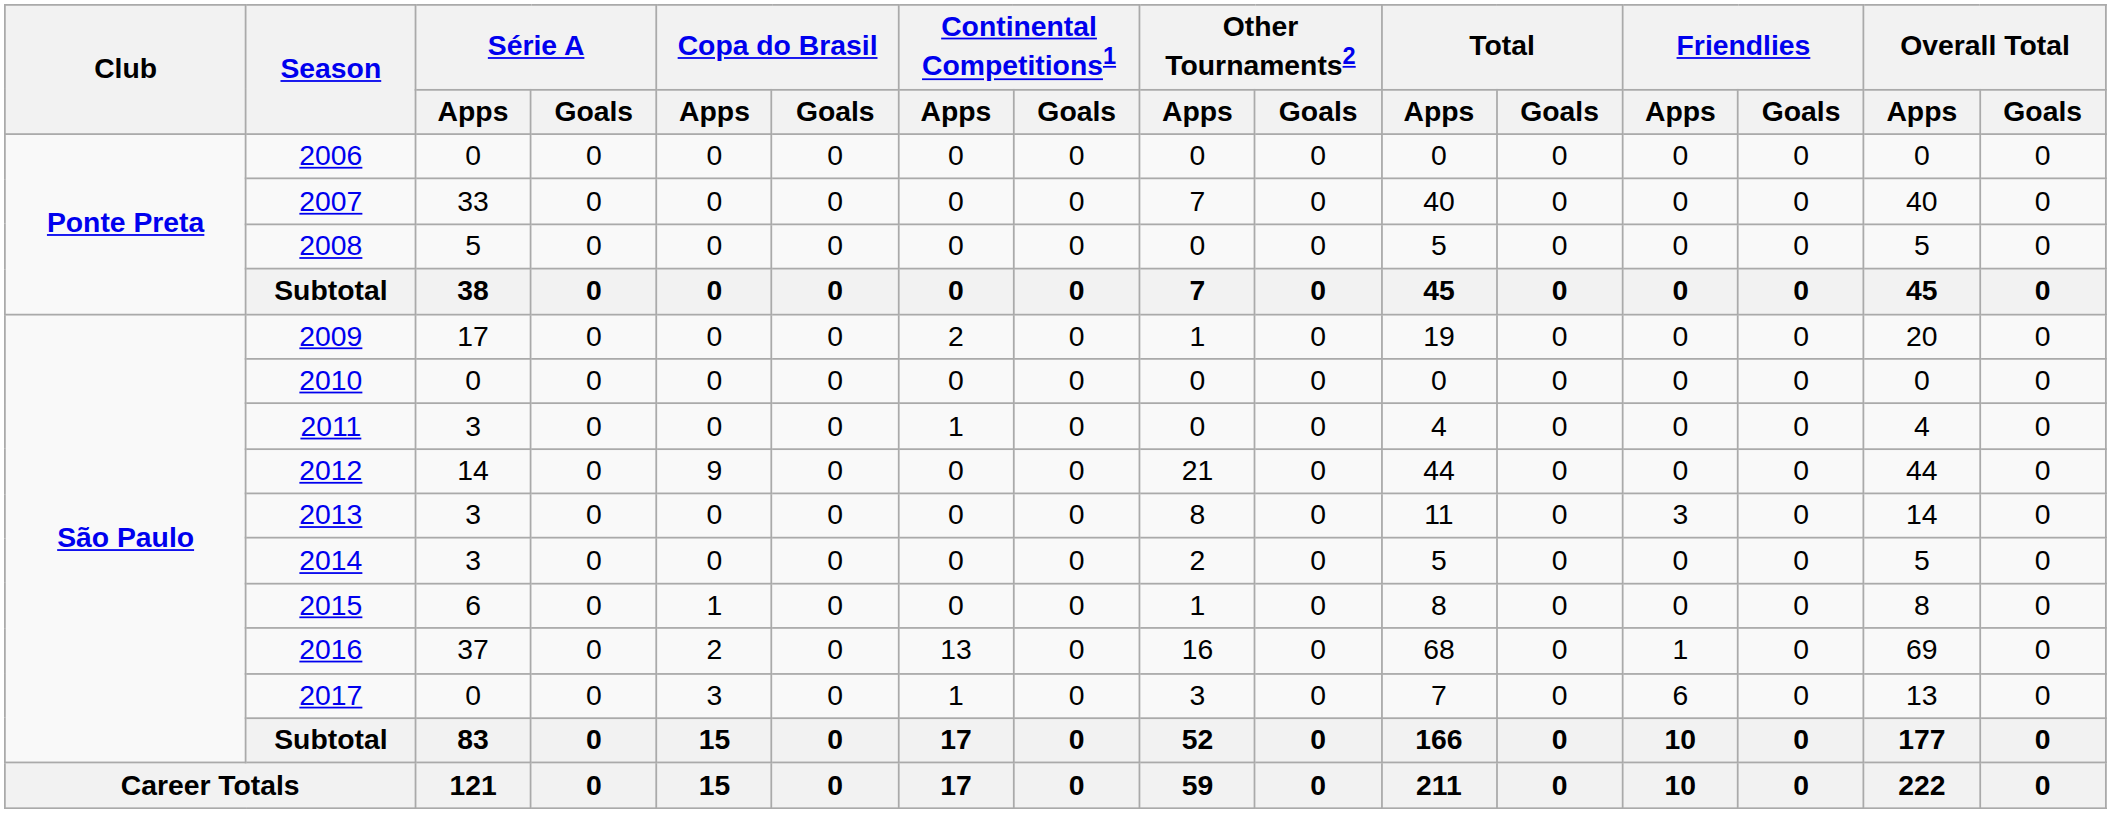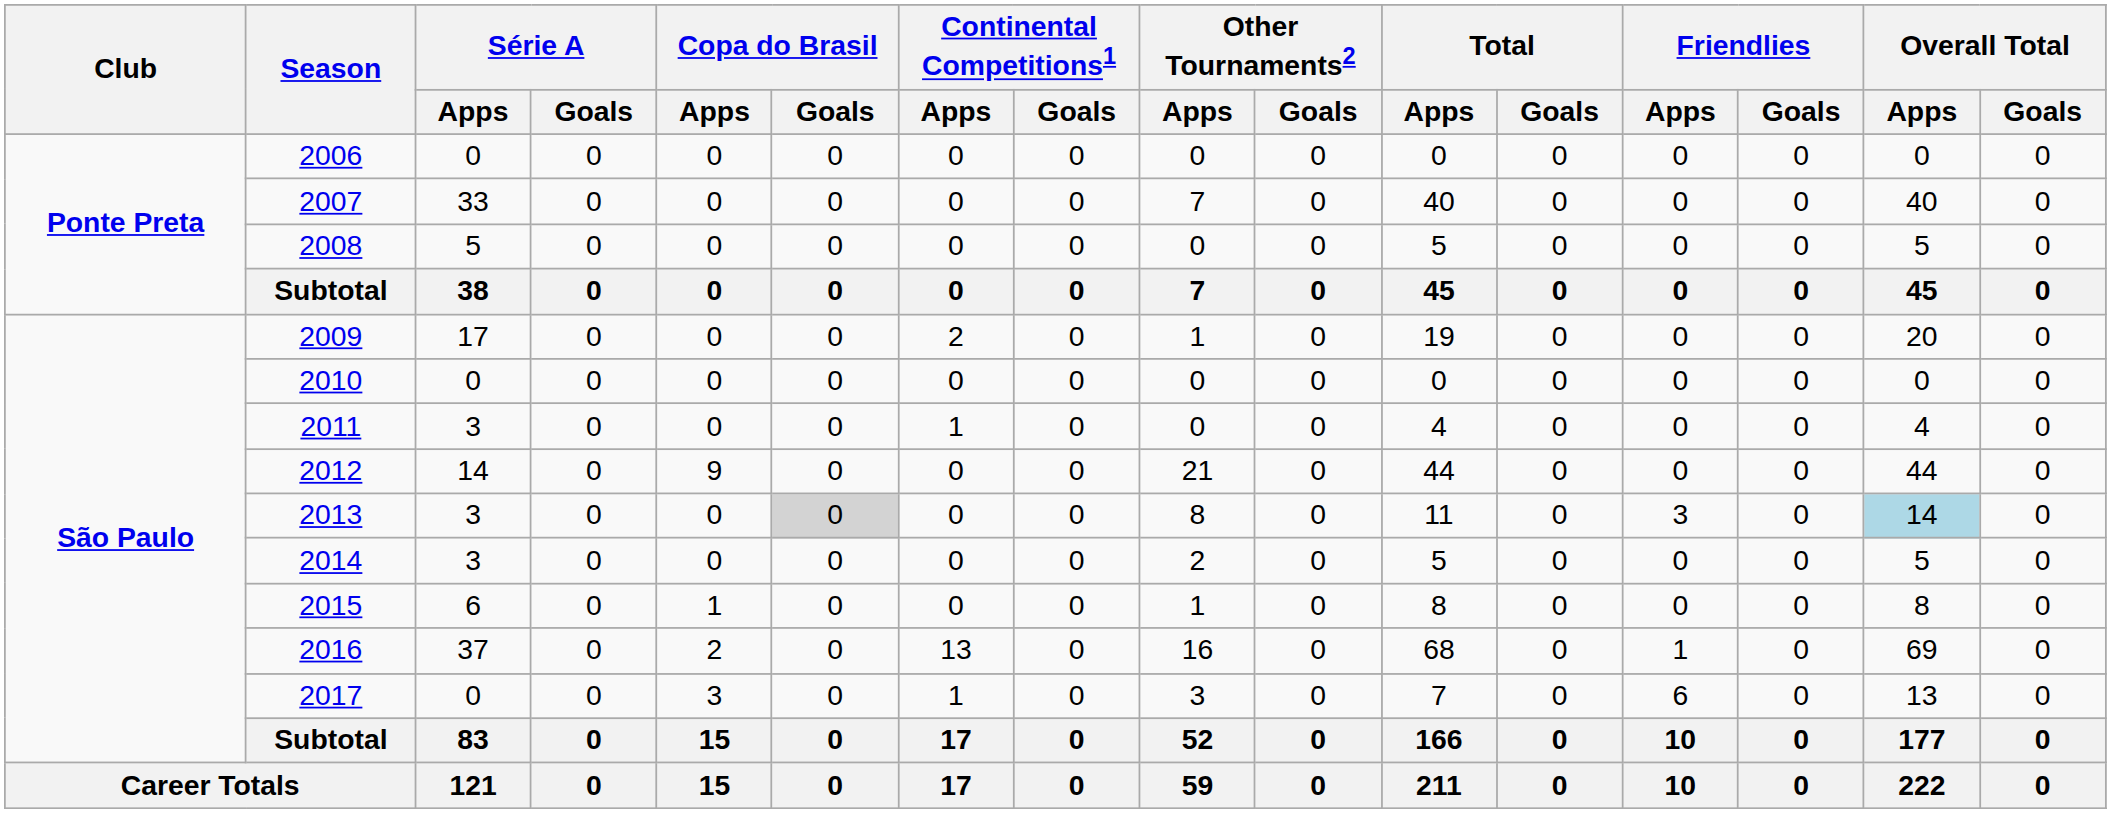(835, 515) no background -> (835, 515) lightgrey background
(1922, 515) no background -> (1922, 515) lightblue background
